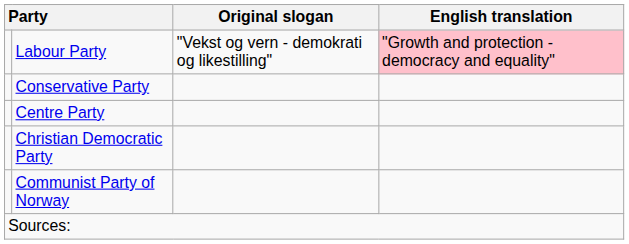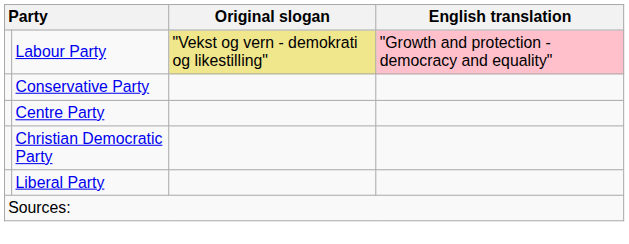(269, 51) no background -> (265, 51) khaki background
+ row: (60, 182)
- row: (85, 191)
